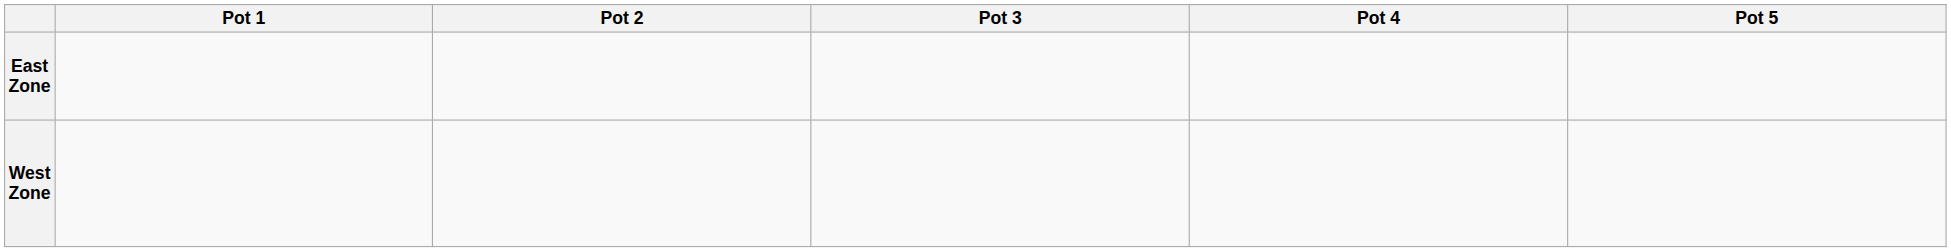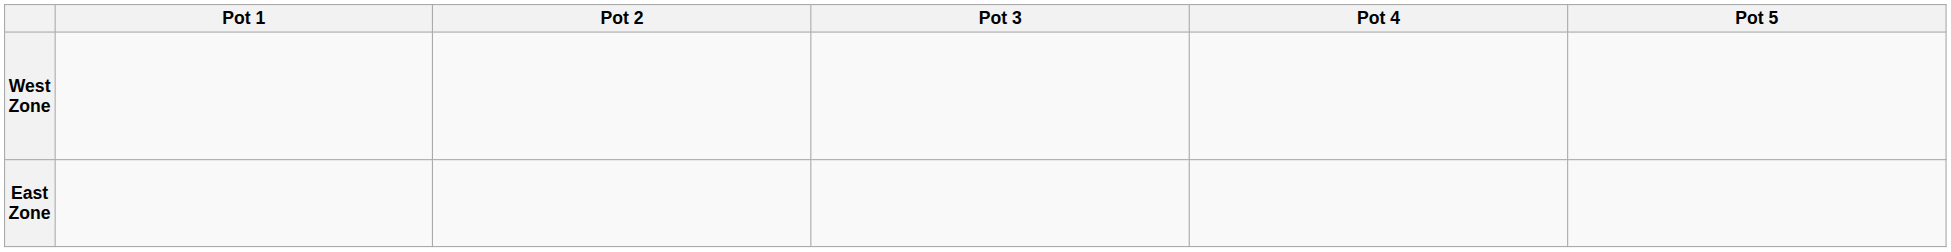rows swapped: (30, 183) <-> (30, 76)
